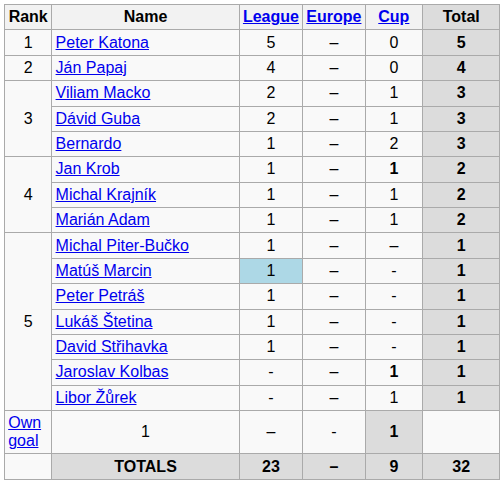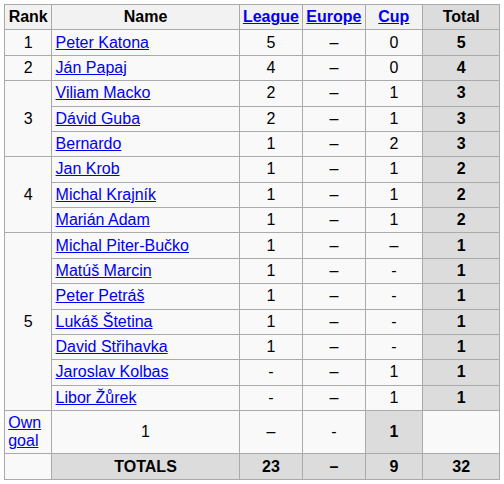(394, 169) bold -> (394, 169) normal
(271, 270) lightblue background -> (271, 270) no background
(394, 372) bold -> (394, 372) normal
